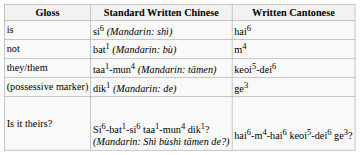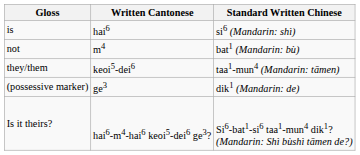columns swapped: (293, 12) <-> (161, 12)
